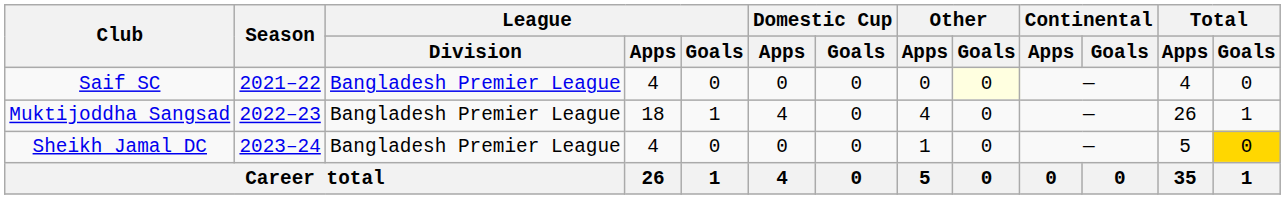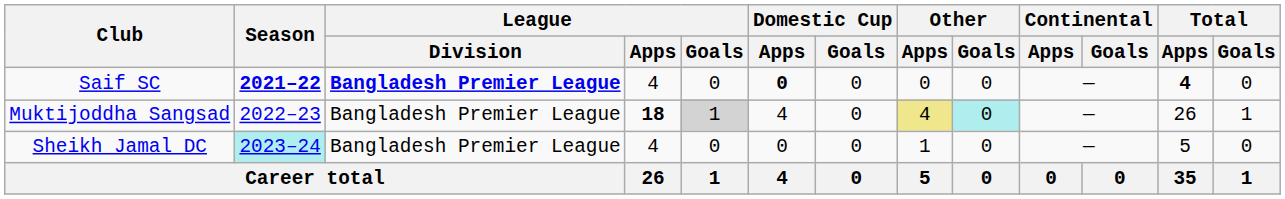(280, 84) normal -> (280, 84) bold
(475, 84) normal -> (475, 84) bold
(782, 84) normal -> (782, 84) bold
(986, 84) lightyellow background -> (986, 84) no background
(1185, 84) normal -> (1185, 84) bold
(653, 115) normal -> (653, 115) bold
(715, 115) no background -> (715, 115) lightgrey background
(925, 115) no background -> (925, 115) khaki background
(986, 115) no background -> (986, 115) paleturquoise background
(280, 147) no background -> (280, 147) paleturquoise background
(1247, 147) gold background -> (1247, 147) no background
